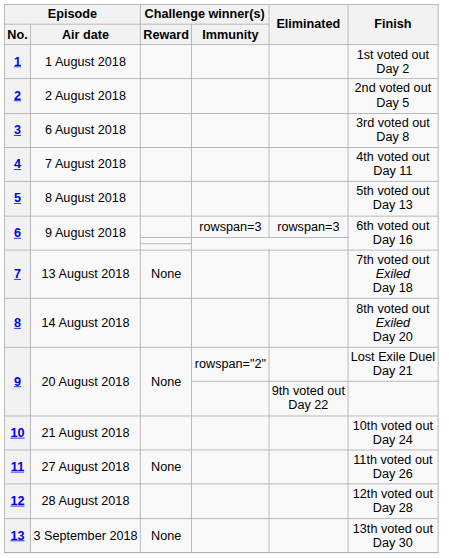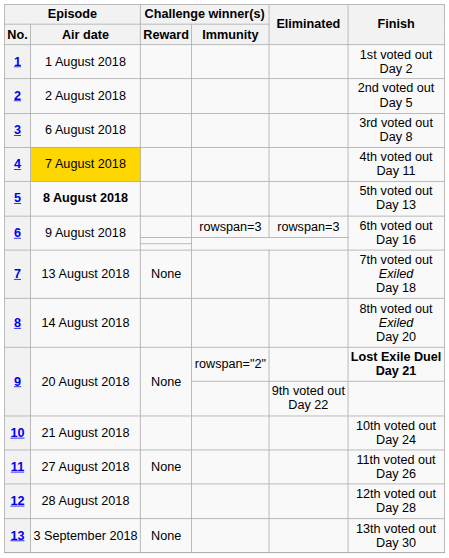(86, 164) no background -> (86, 164) gold background
(86, 198) normal -> (85, 198) bold
(393, 364) normal -> (396, 364) bold
